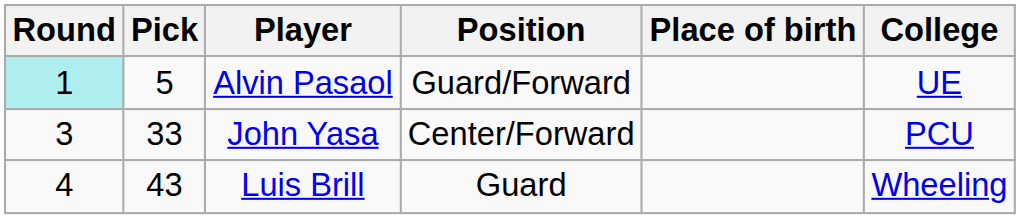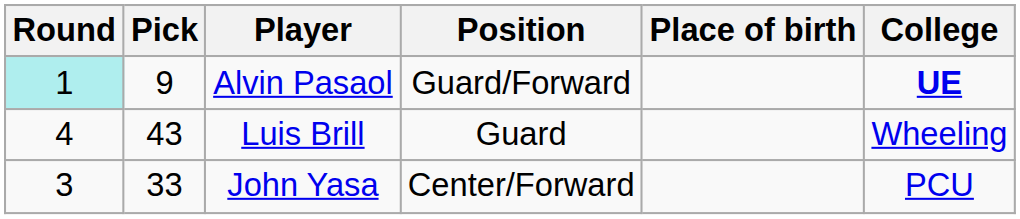(164, 82) 5 -> (164, 82) 9
(939, 82) normal -> (939, 82) bold
rows swapped: (303, 133) <-> (303, 185)
